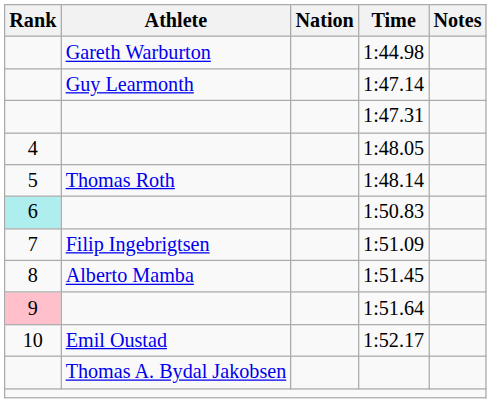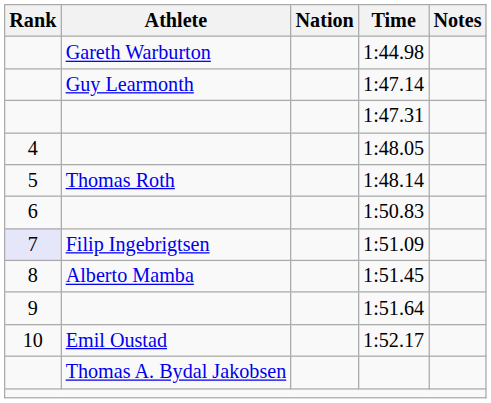(33, 212) paleturquoise background -> (33, 212) no background
(33, 244) no background -> (33, 244) lavender background
(33, 308) pink background -> (33, 308) no background
